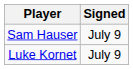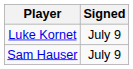rows swapped: (42, 34) <-> (42, 54)
